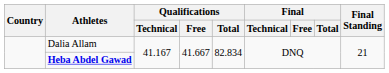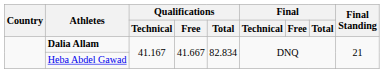(72, 44) normal -> (73, 44) bold
(90, 60) bold -> (87, 60) normal
